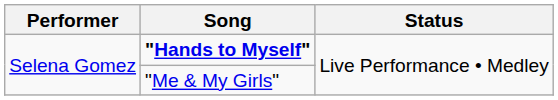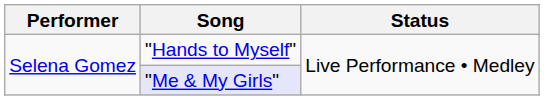(228, 50) bold -> (221, 50) normal
(212, 80) no background -> (212, 80) lavender background
